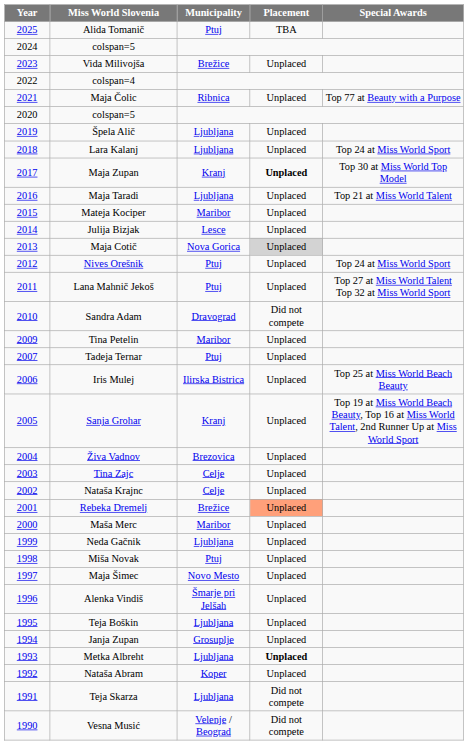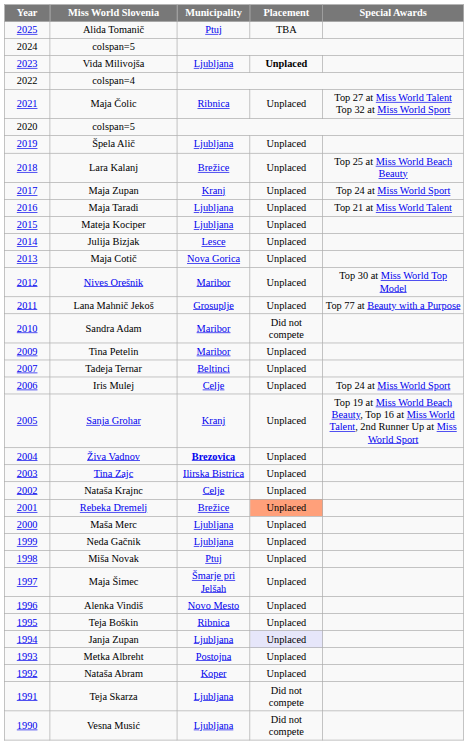(214, 64) Brežice -> (214, 64) Ljubljana
(286, 64) normal -> (286, 64) bold
(393, 98) Top 77 at Beauty with a Purpose -> (393, 104) Top 27 at Miss World Talent Top 32 at Miss World Sport
(214, 149) Ljubljana -> (214, 167) Brežice
(393, 149) Top 24 at Miss World Sport -> (393, 167) Top 25 at Miss World Beach Beauty
(286, 172) bold -> (286, 191) normal
(393, 172) Top 30 at Miss World Top Model -> (393, 191) Top 24 at Miss World Sport
(214, 212) Maribor -> (214, 225) Ljubljana
(286, 247) lightgrey background -> (286, 259) no background
(214, 264) Ptuj -> (214, 282) Maribor
(393, 264) Top 24 at Miss World Sport -> (393, 282) Top 30 at Miss World Top Model
(214, 287) Ptuj -> (214, 305) Grosuplje
(393, 287) Top 27 at Miss World Talent Top 32 at Miss World Sport -> (393, 305) Top 77 at Beauty with a Purpose
(214, 316) Dravograd -> (214, 328) Maribor
(214, 356) Ptuj -> (214, 368) Beltinci
(214, 379) Ilirska Bistrica -> (214, 385) Celje
(393, 379) Top 25 at Miss World Beach Beauty -> (393, 385) Top 24 at Miss World Sport
(214, 456) normal -> (214, 456) bold
(214, 473) Celje -> (214, 473) Ilirska Bistrica
(214, 524) Maribor -> (214, 524) Ljubljana
(214, 576) Novo Mesto -> (214, 582) Šmarje pri Jelšah
(214, 599) Šmarje pri Jelšah -> (214, 605) Novo Mesto
(214, 622) Ljubljana -> (214, 622) Ribnica
(214, 639) Grosuplje -> (214, 639) Ljubljana
(286, 639) no background -> (286, 639) lavender background
(214, 656) Ljubljana -> (214, 656) Postojna
(286, 656) bold -> (286, 656) normal
(214, 725) Velenje / Beograd -> (214, 725) Ljubljana
